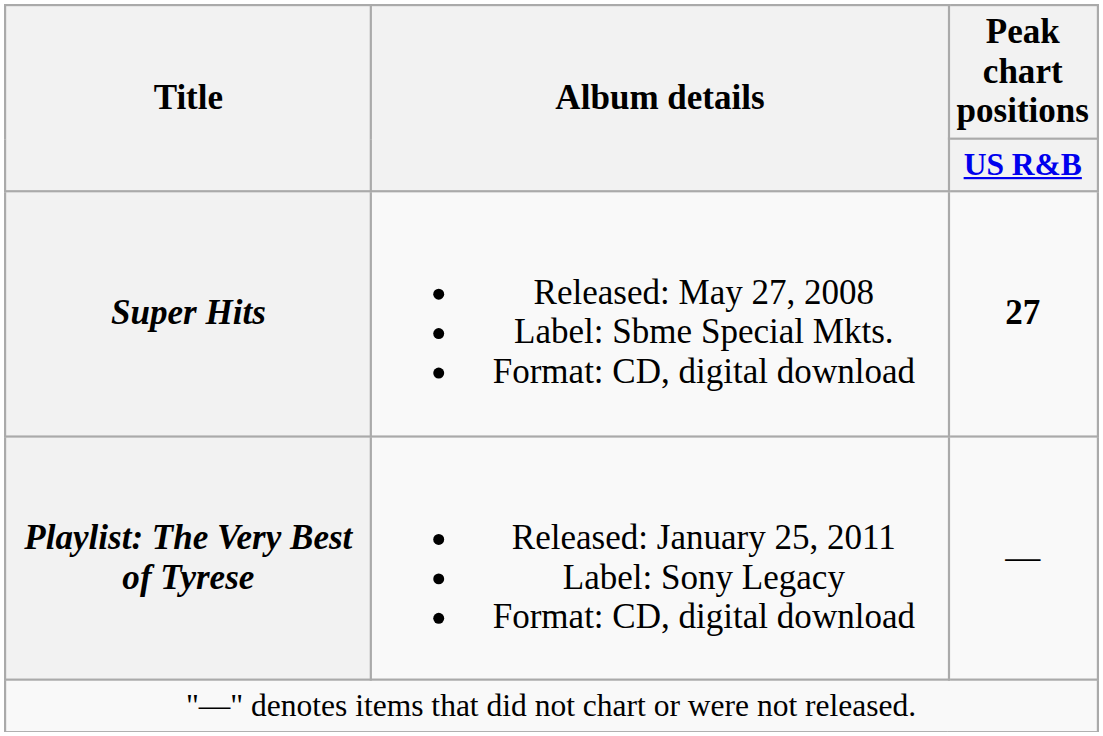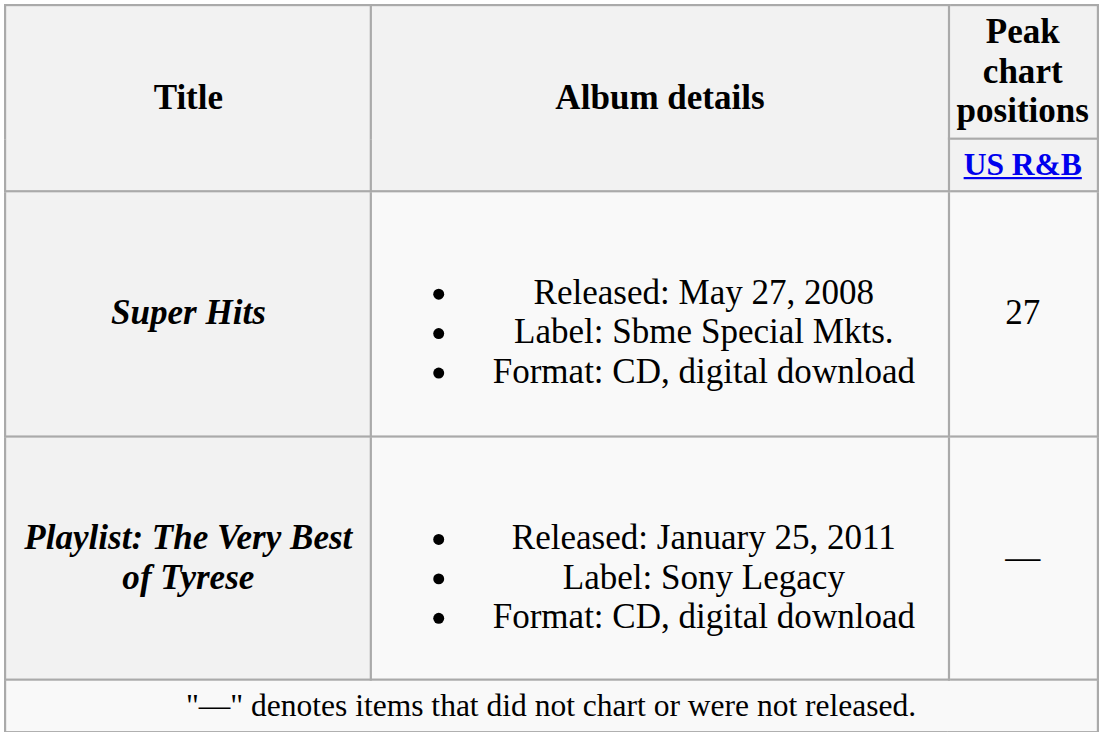(1023, 312) bold -> (1023, 312) normal
